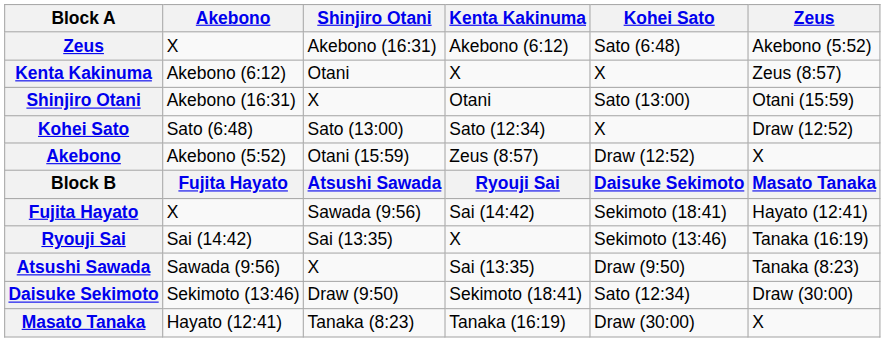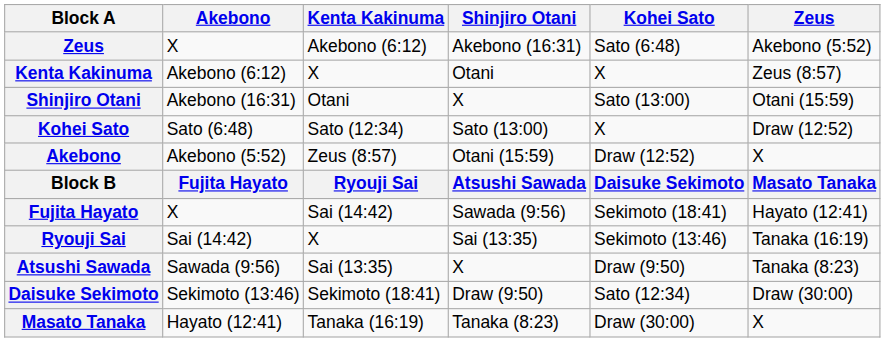columns swapped: (518, 18) <-> (374, 18)
